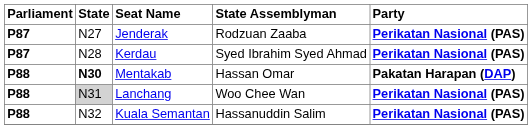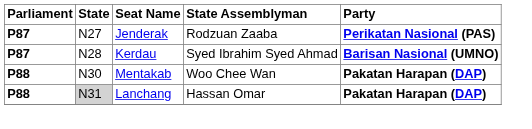(449, 54) Perikatan Nasional (PAS) -> (421, 54) Barisan Nasional (UMNO)
(90, 74) bold -> (90, 74) normal
(255, 74) Hassan Omar -> (231, 74) Woo Chee Wan
(260, 94) Woo Chee Wan -> (226, 94) Hassan Omar
(449, 94) Perikatan Nasional (PAS) -> (415, 94) Pakatan Harapan (DAP)
- row: (162, 114)
